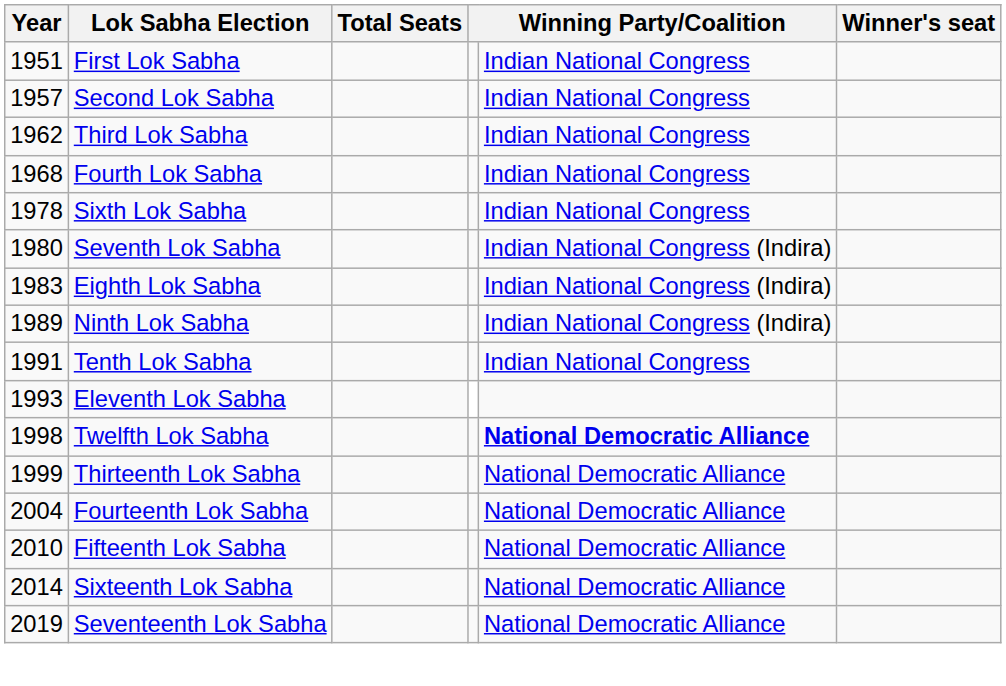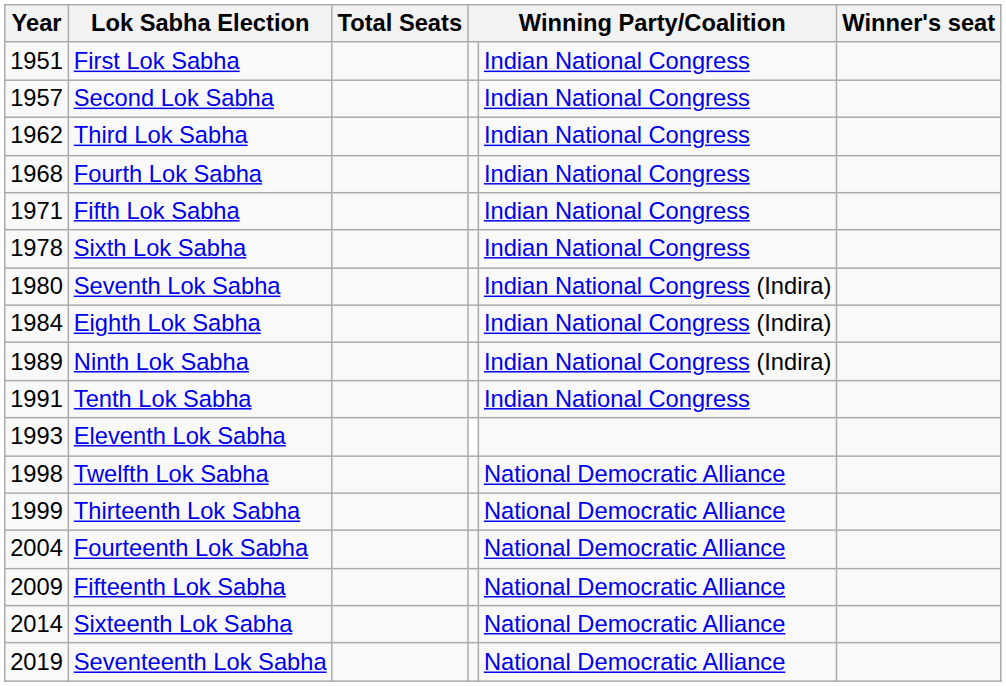+ row: (157, 211)
(37, 286) 1983 -> (37, 323) 1984
(647, 436) bold -> (635, 473) normal
(37, 549) 2010 -> (37, 586) 2009
